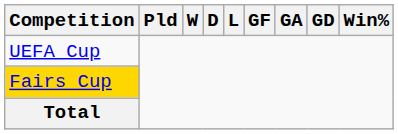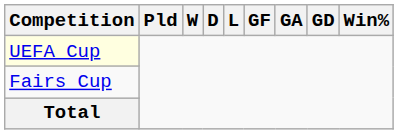(55, 51) no background -> (55, 51) lightyellow background
(61, 82) gold background -> (61, 82) no background
